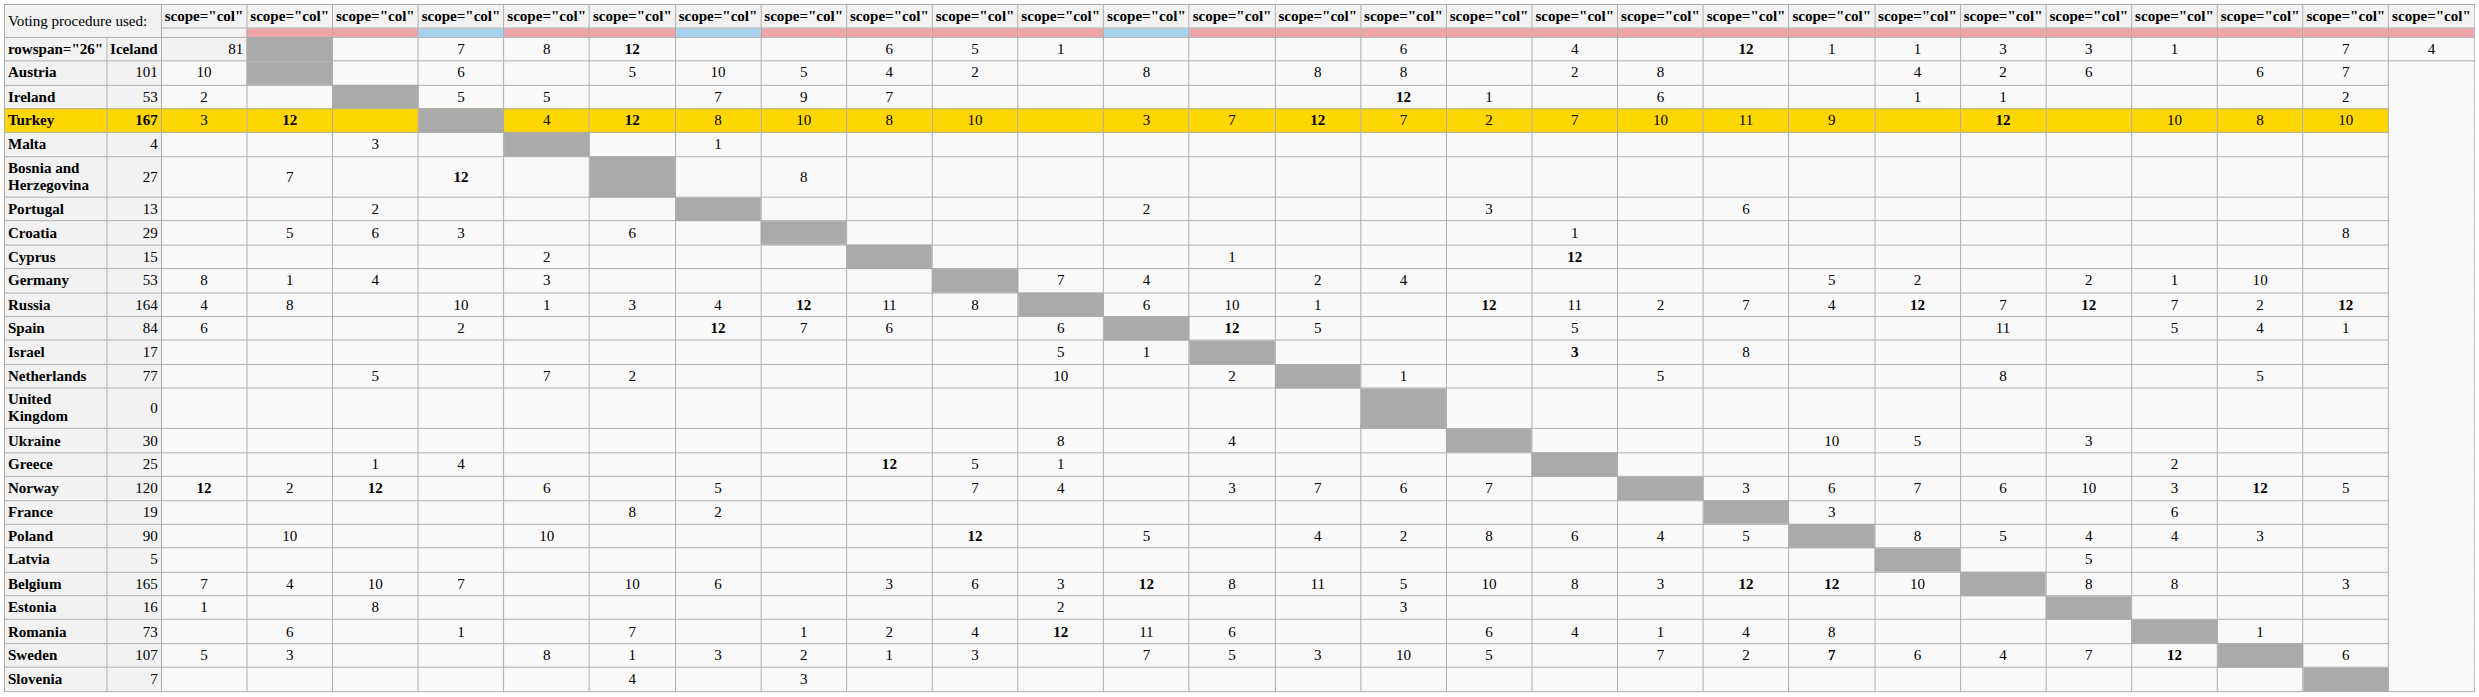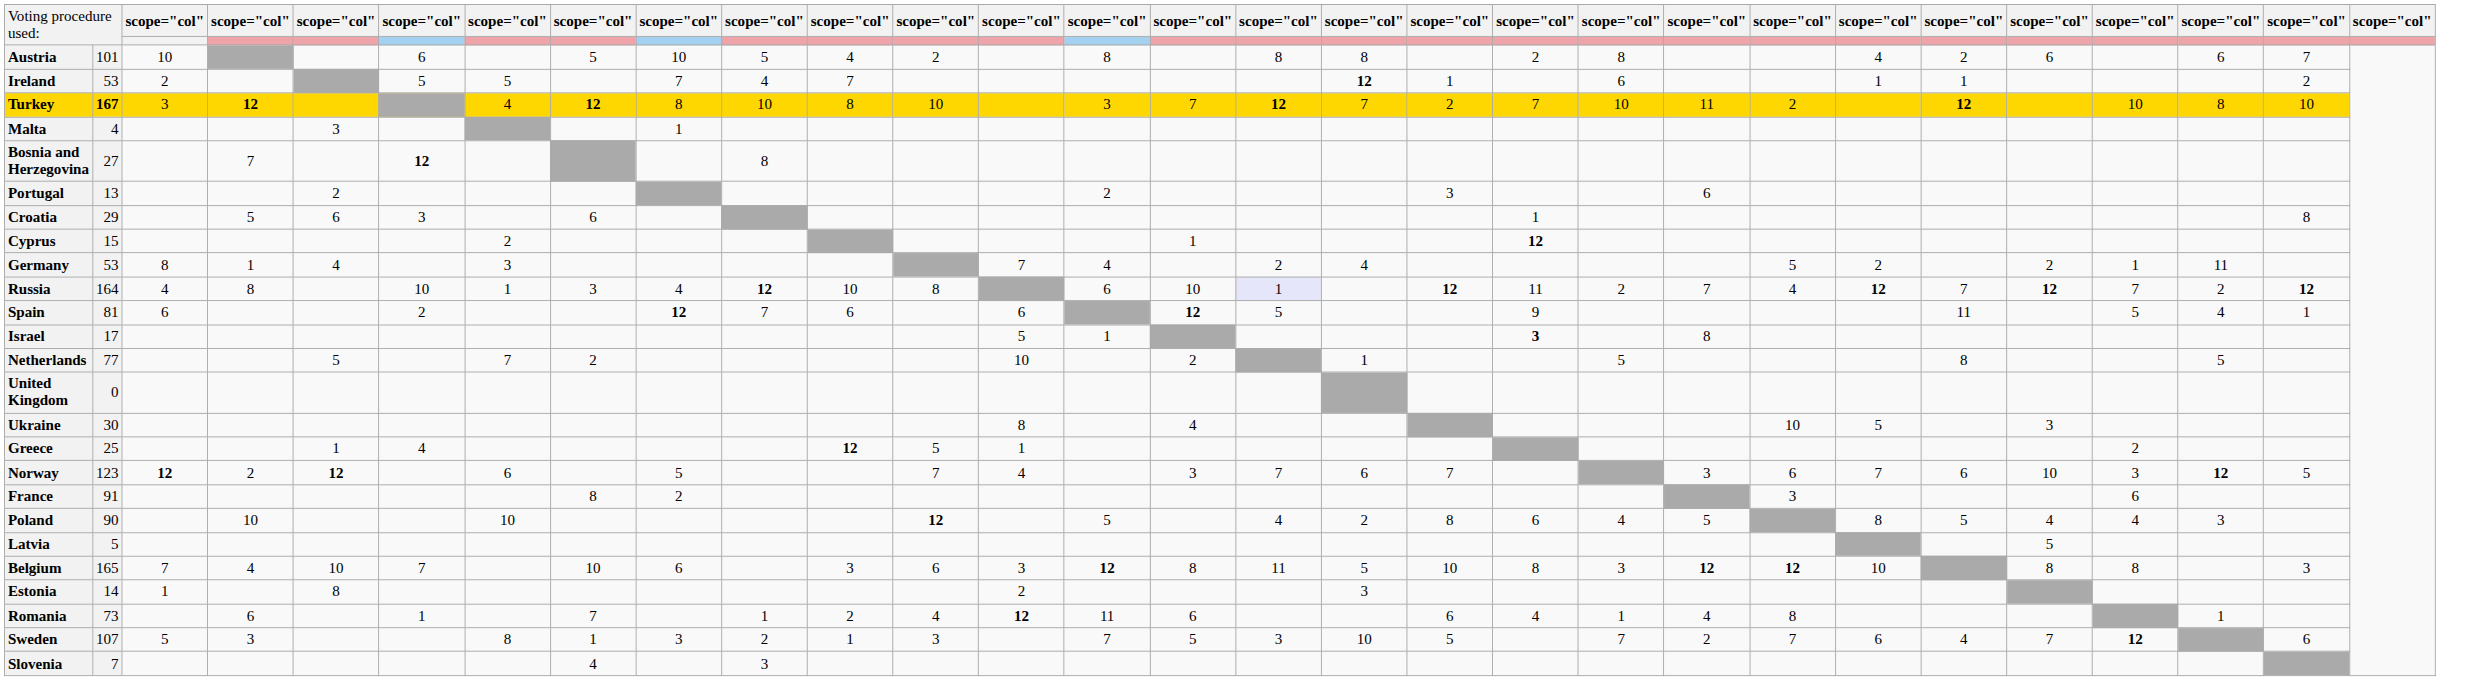- row: (56, 49)
(804, 96) 9 -> (764, 81) 4
(1832, 120) 9 -> (1793, 104) 2
(2260, 280) 10 -> (2221, 264) 11
(889, 304) 11 -> (850, 288) 10
(1318, 304) no background -> (1278, 288) lavender background
(150, 328) 84 -> (111, 312) 81
(1575, 328) 5 -> (1535, 312) 9
(146, 488) 120 -> (107, 472) 123
(150, 512) 19 -> (111, 496) 91
(150, 607) 16 -> (111, 591) 14
(1832, 655) bold -> (1793, 639) normal
